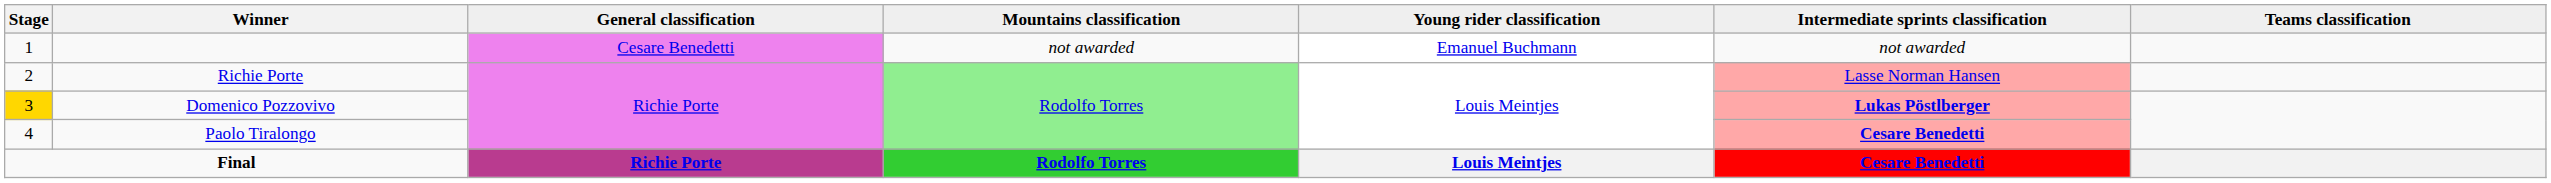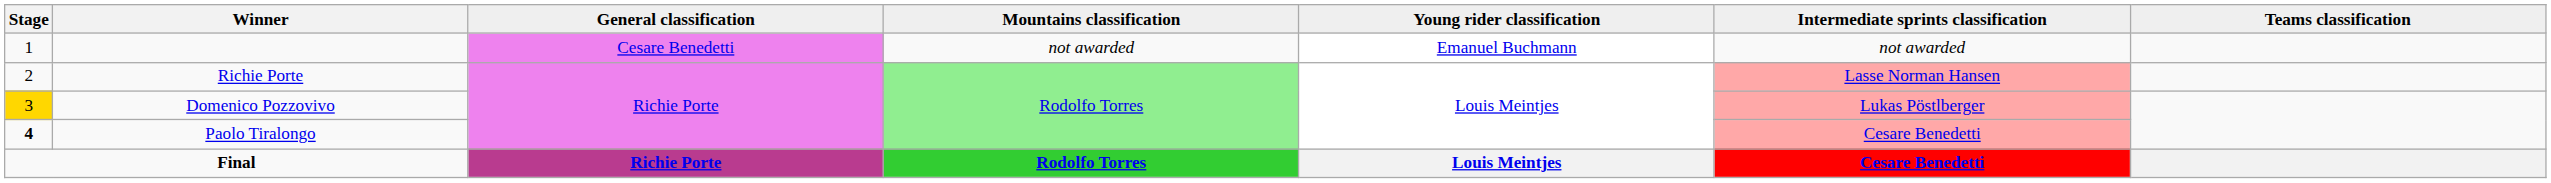(1922, 105) bold -> (1922, 105) normal
(29, 134) normal -> (29, 134) bold
(1922, 134) bold -> (1922, 134) normal
